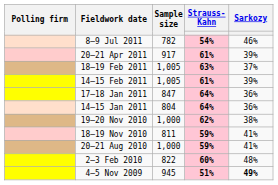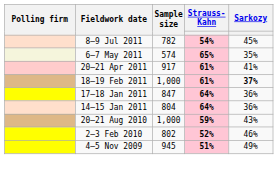(251, 41) 46% -> (251, 41) 45%
+ row: (114, 54)
(251, 54) 39% -> (251, 68) 41%
(169, 68) 1,005 -> (169, 81) 1,000
(207, 68) 63% -> (207, 81) 61%
(251, 68) normal -> (251, 81) bold
- row: (114, 81)
- row: (114, 120)
- row: (114, 133)
(251, 147) 41% -> (251, 120) 43%
(169, 160) 822 -> (169, 133) 802
(207, 160) 60% -> (207, 133) 52%
(251, 160) 48% -> (251, 133) 46%
(251, 173) bold -> (251, 147) normal
